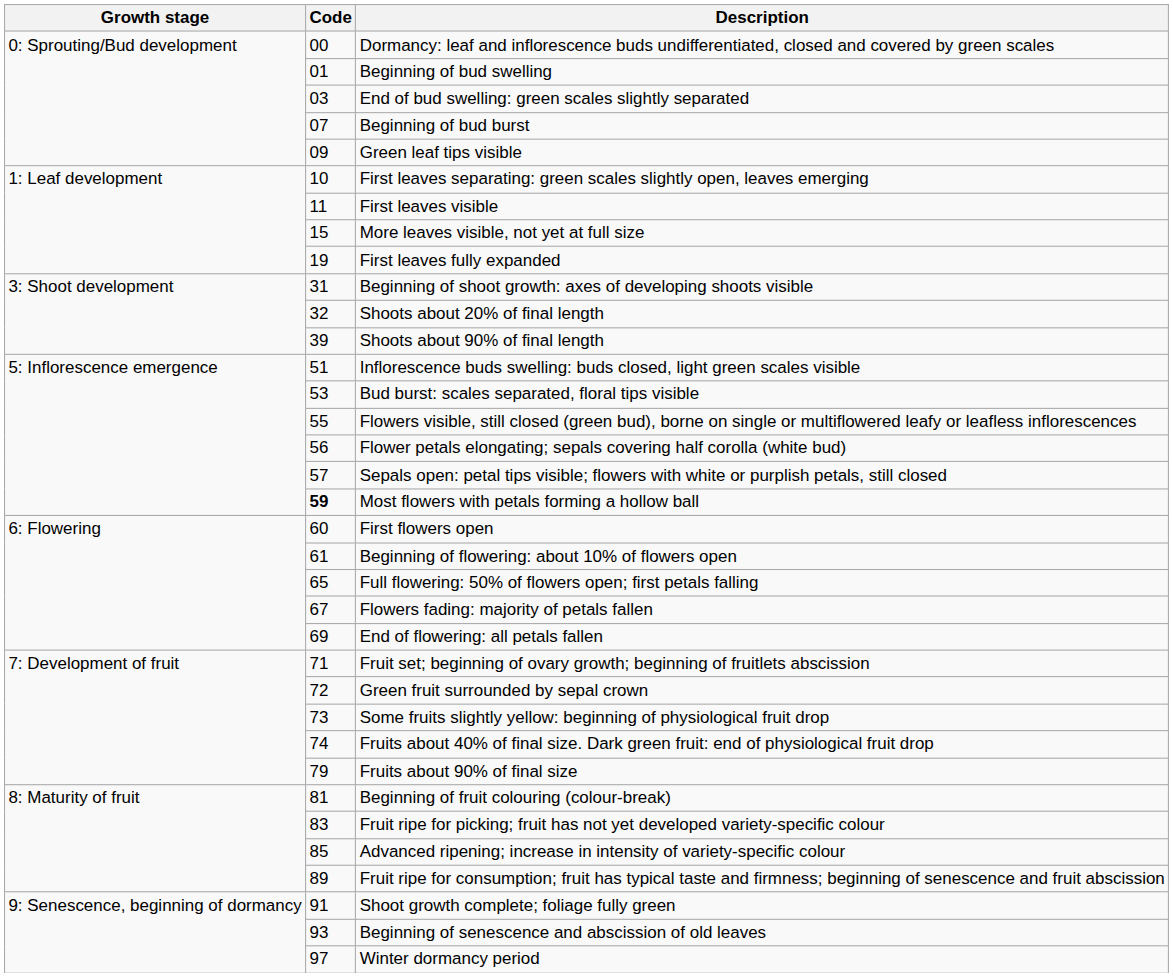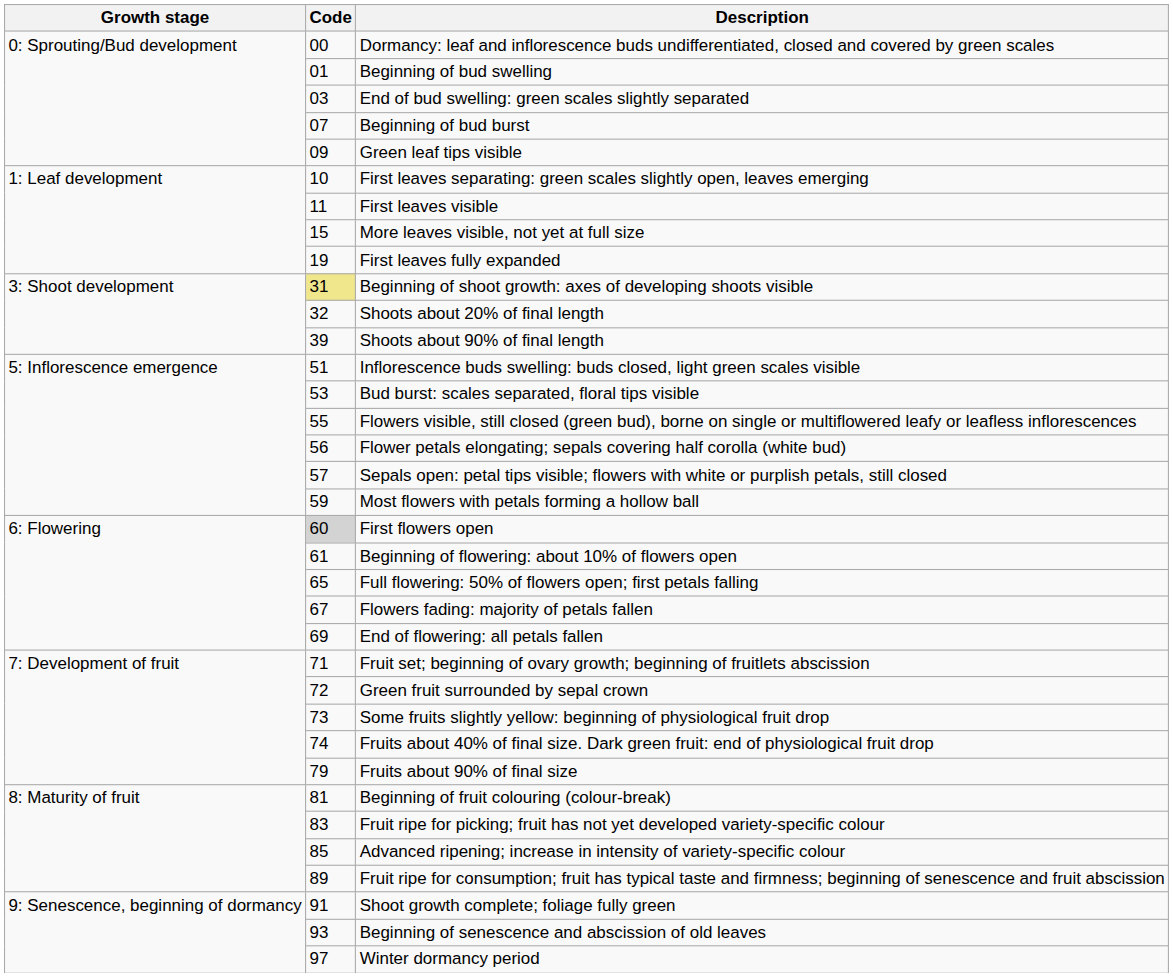(319, 286) no background -> (319, 286) khaki background
(319, 502) bold -> (319, 502) normal
(319, 529) no background -> (319, 529) lightgrey background
